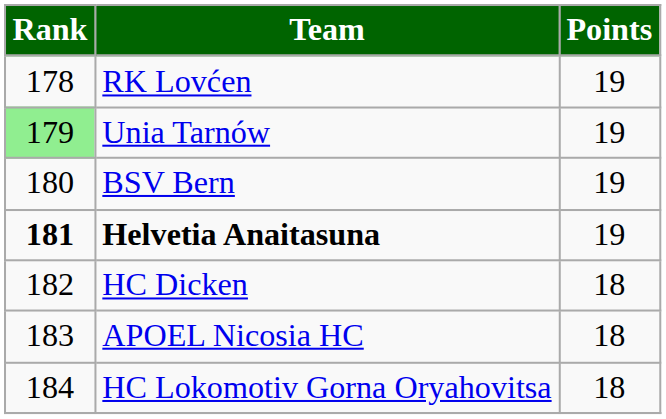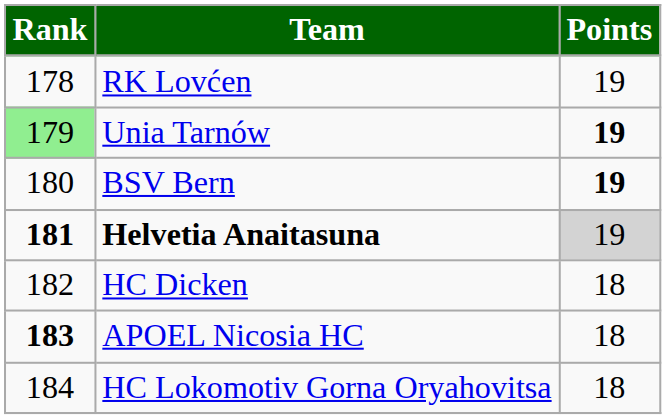(609, 132) normal -> (609, 132) bold
(609, 183) normal -> (609, 183) bold
(609, 234) no background -> (609, 234) lightgrey background
(50, 336) normal -> (50, 336) bold
